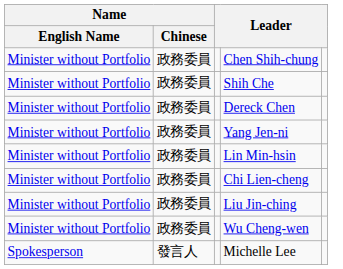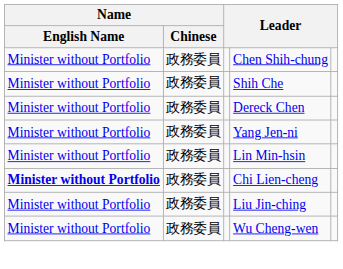(79, 180) normal -> (84, 180) bold
- row: (260, 252)
